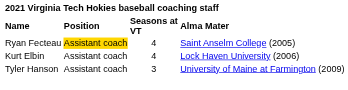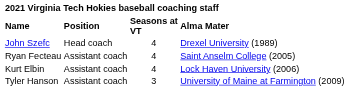+ row: (27, 43)
(96, 43) gold background -> (96, 56) no background
